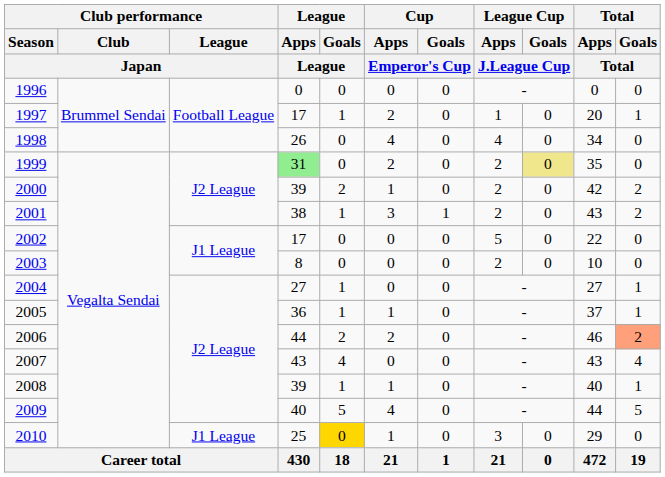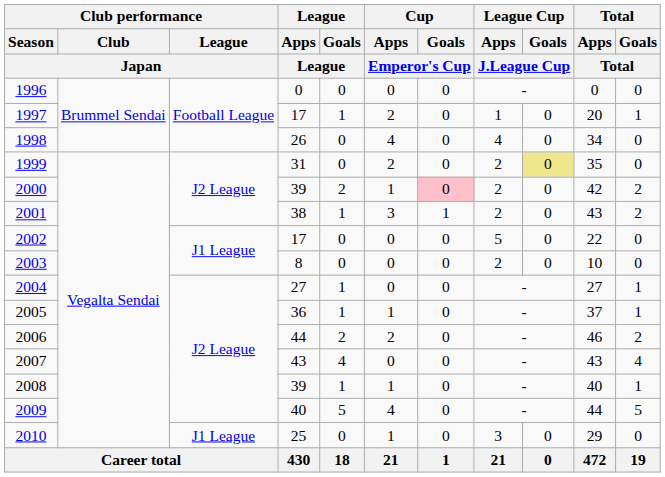(299, 164) lightgreen background -> (299, 164) no background
(446, 189) no background -> (446, 189) pink background
(638, 336) lightsalmon background -> (638, 336) no background
(342, 435) gold background -> (342, 435) no background
